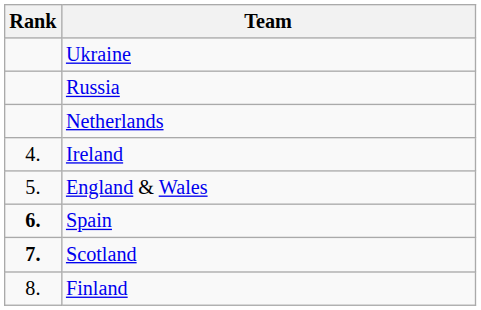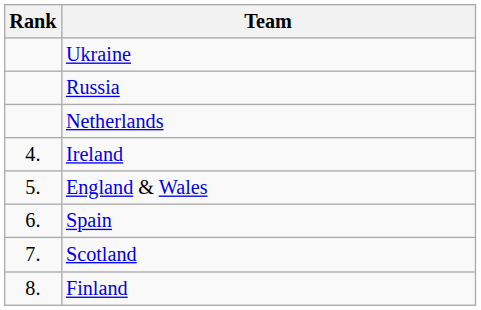(33, 221) bold -> (33, 221) normal
(33, 254) bold -> (33, 254) normal
